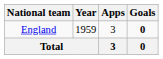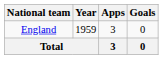(143, 29) bold -> (143, 29) normal
